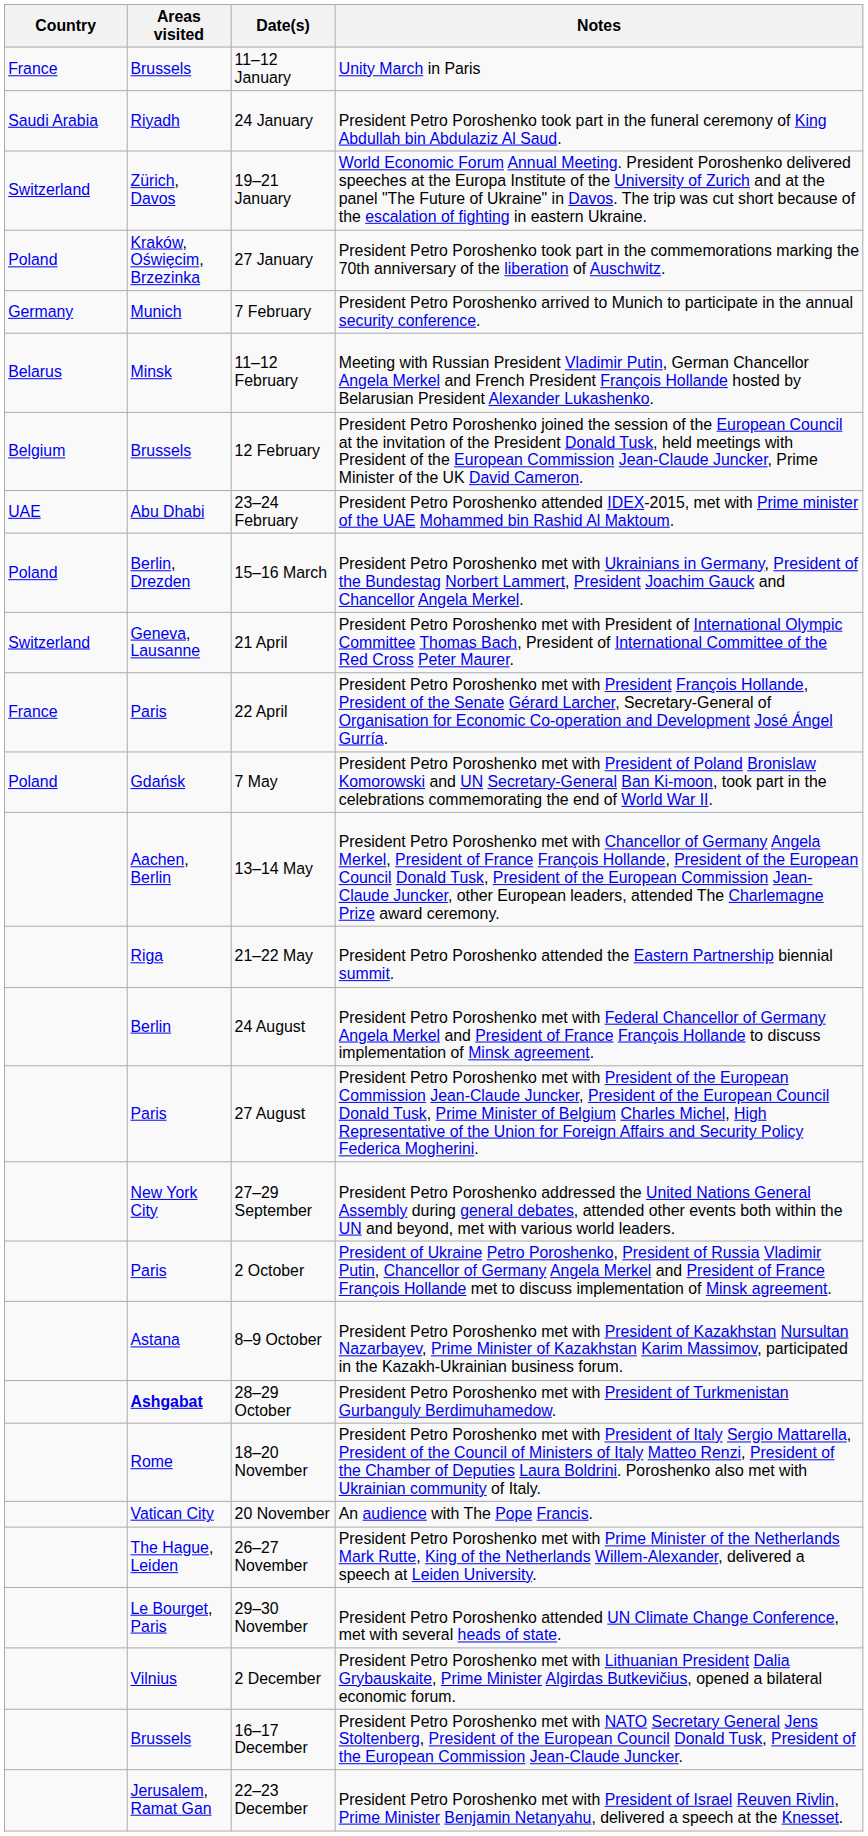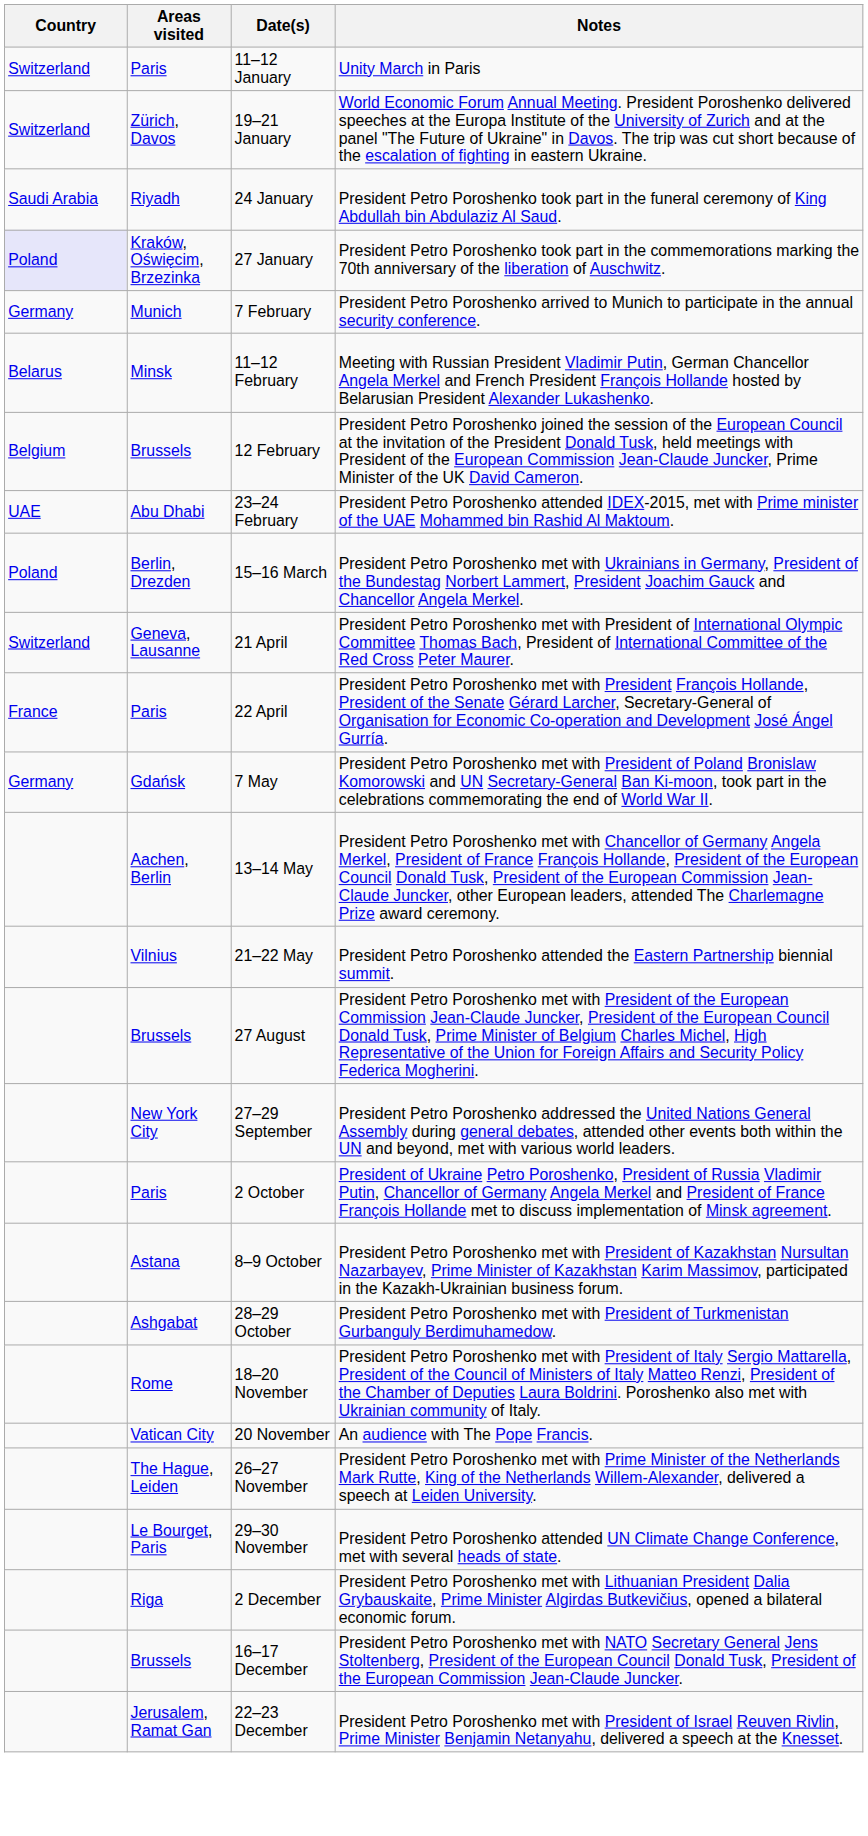(33, 68) France -> (49, 68) Switzerland
(161, 68) Brussels -> (149, 68) Paris
rows swapped: (263, 190) <-> (274, 120)
(33, 260) no background -> (33, 260) lavender background
(33, 781) Poland -> (41, 781) Germany
(147, 956) Riga -> (154, 956) Vilnius
- row: (270, 1026)
(149, 1113) Paris -> (161, 1035) Brussels
(167, 1401) bold -> (164, 1322) normal
(154, 1678) Vilnius -> (147, 1600) Riga
